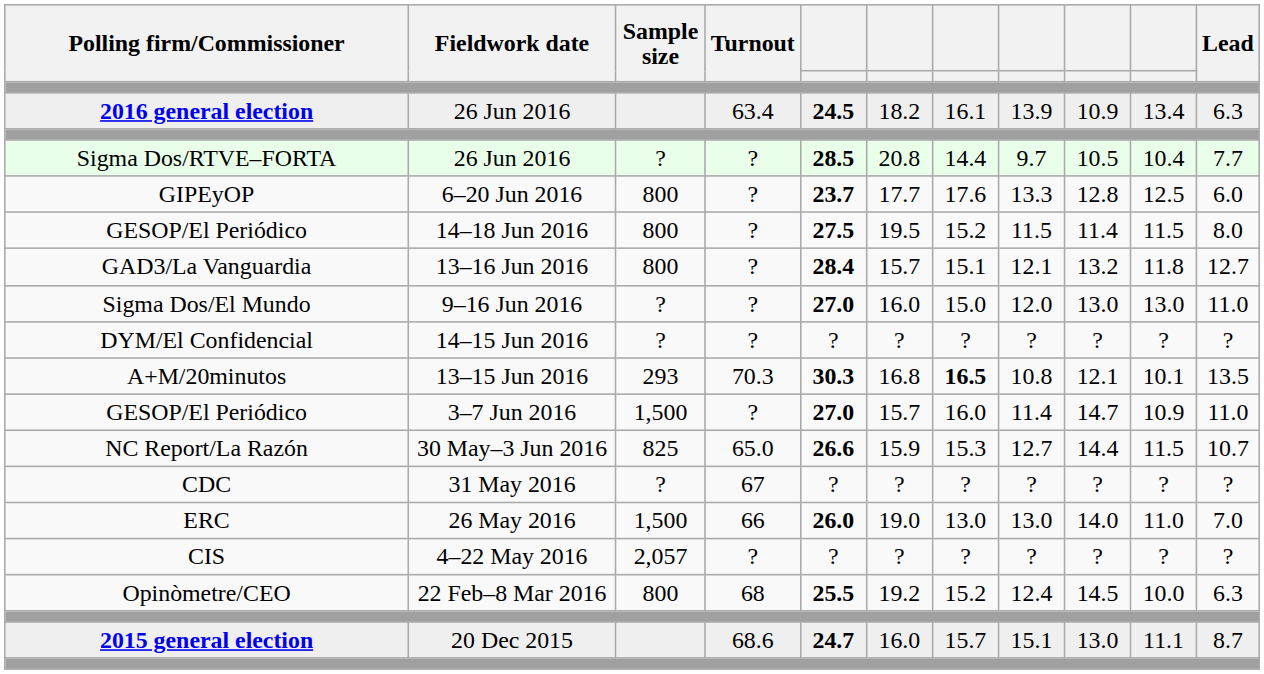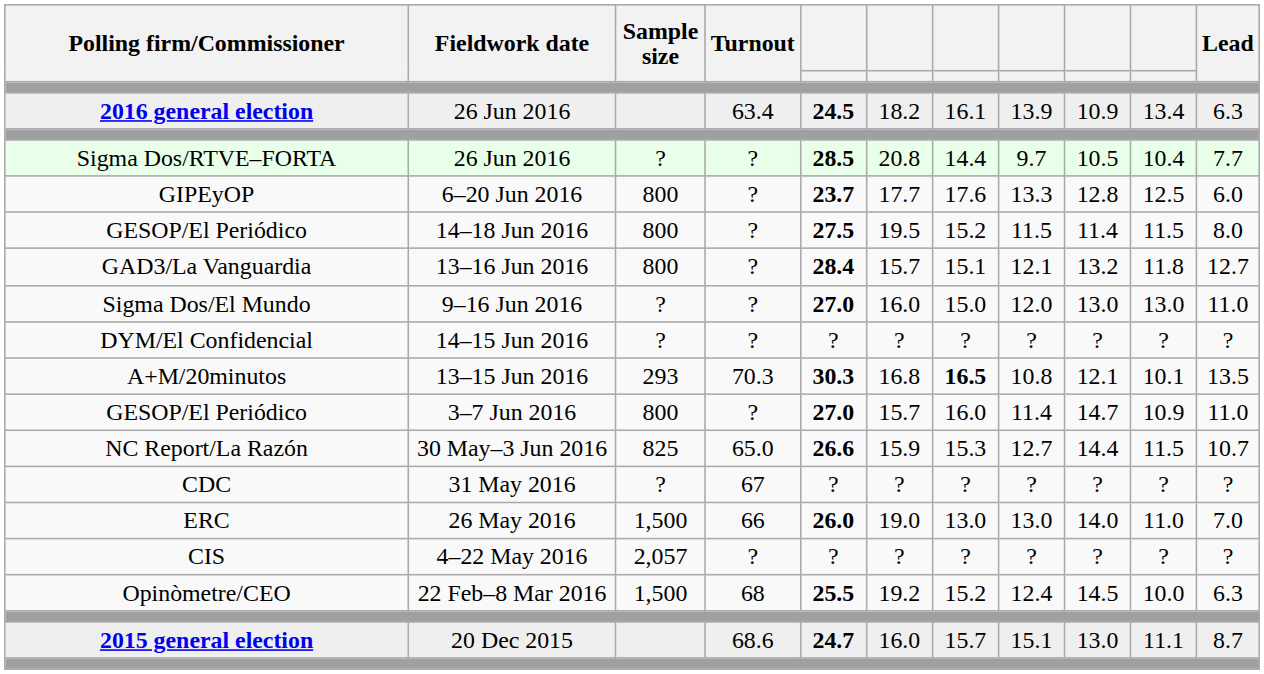(660, 411) 1,500 -> (661, 411) 800
(661, 592) 800 -> (660, 592) 1,500
